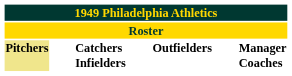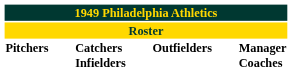(27, 48) khaki background -> (27, 48) no background
